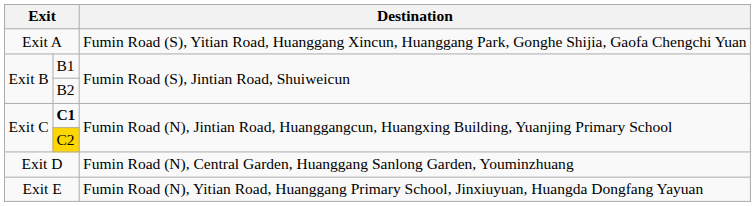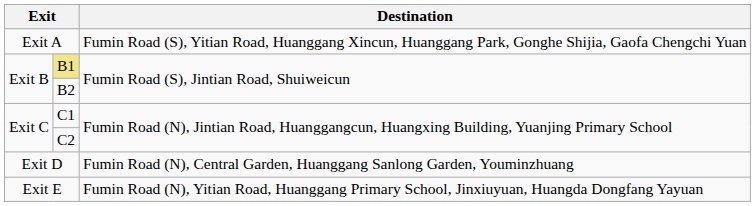(65, 66) no background -> (66, 66) khaki background
(66, 115) bold -> (66, 115) normal
(65, 139) gold background -> (66, 139) no background
